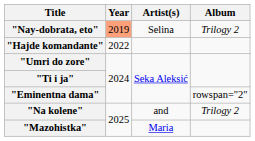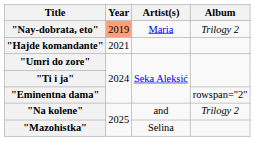(161, 29) Selina -> (161, 29) Maria
(119, 45) 2022 -> (119, 45) 2021
(161, 128) Maria -> (161, 128) Selina
